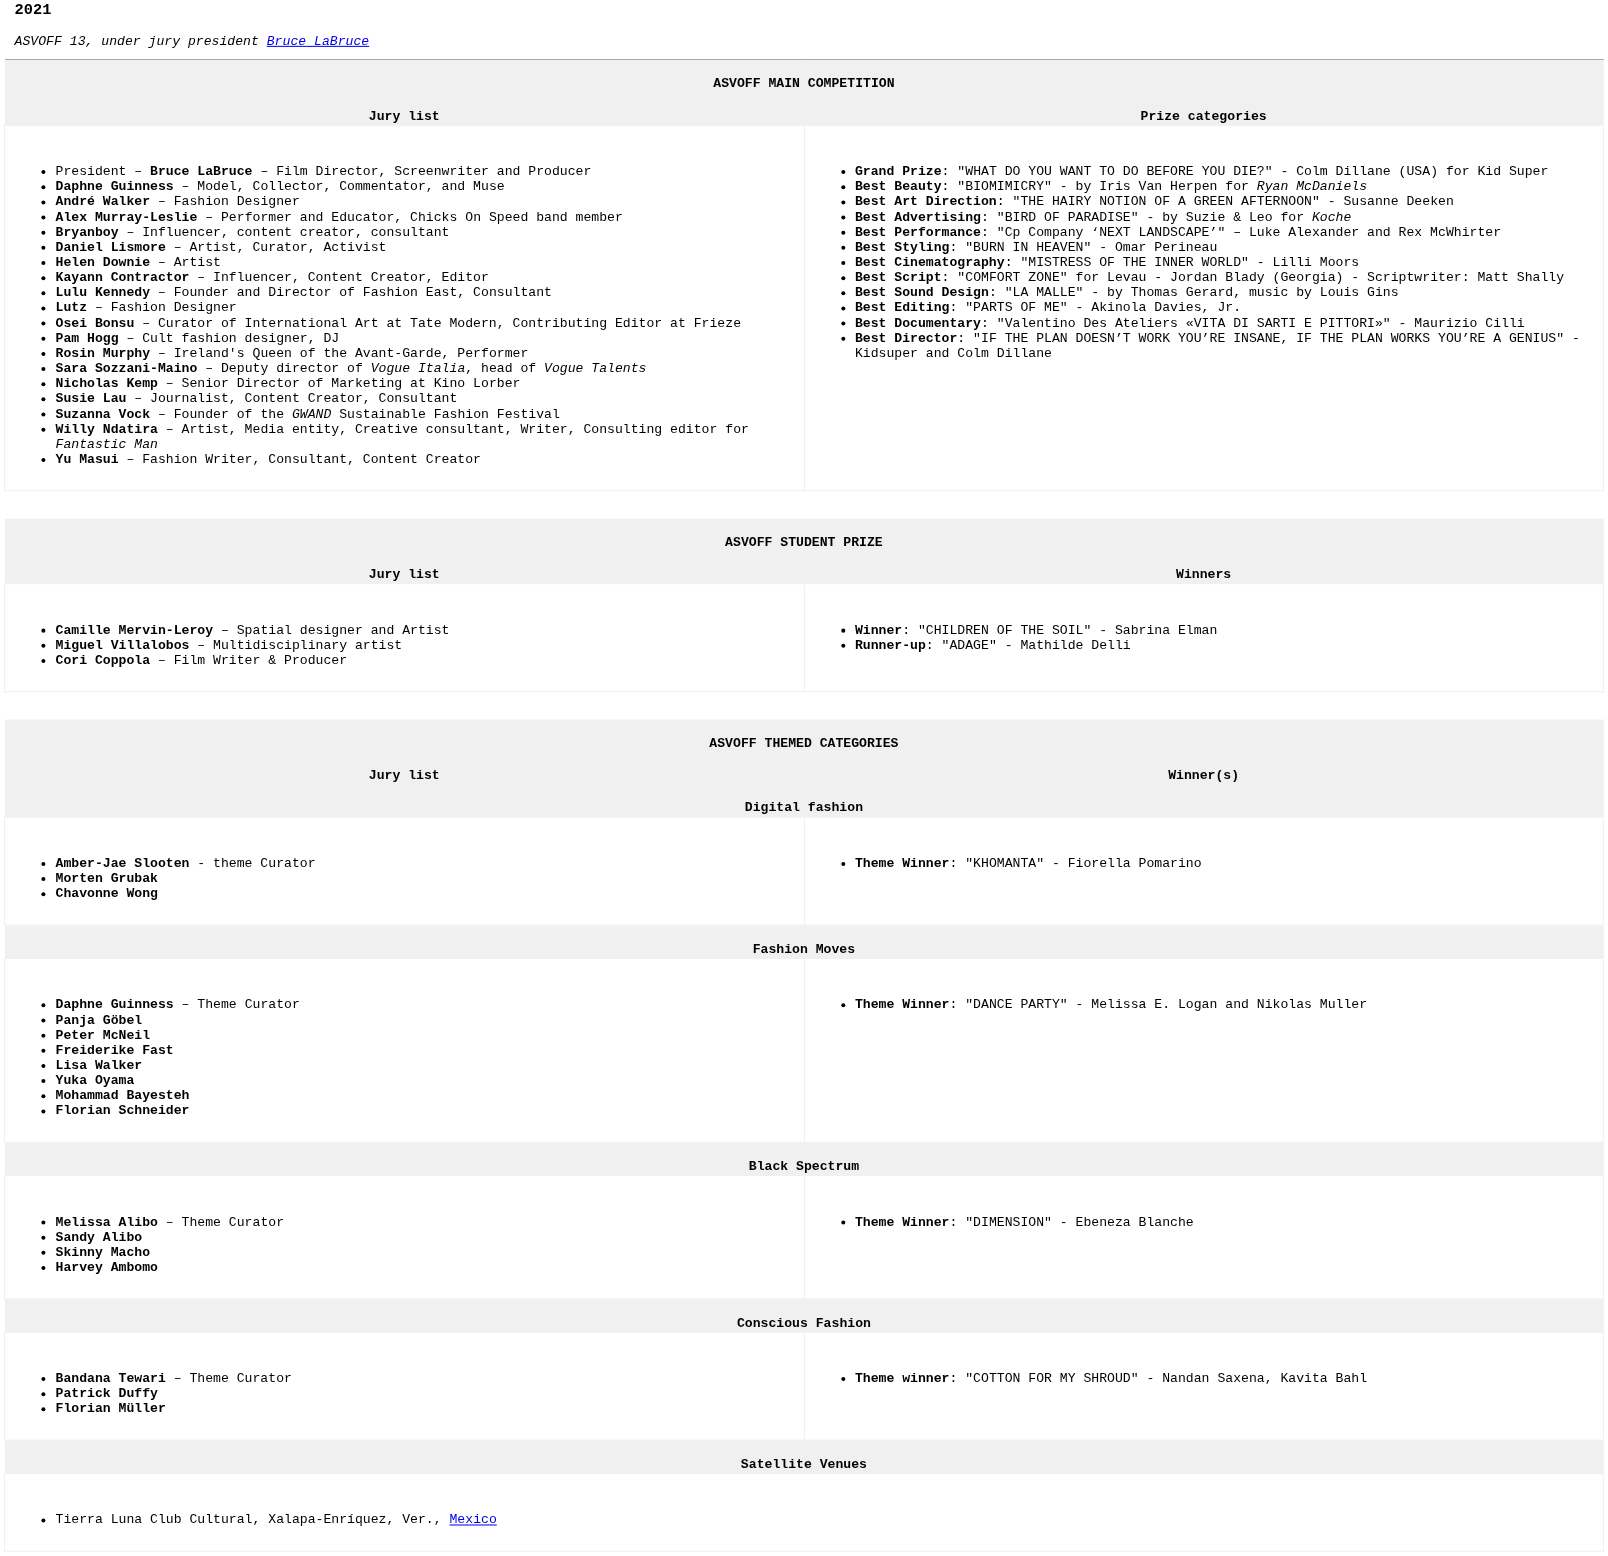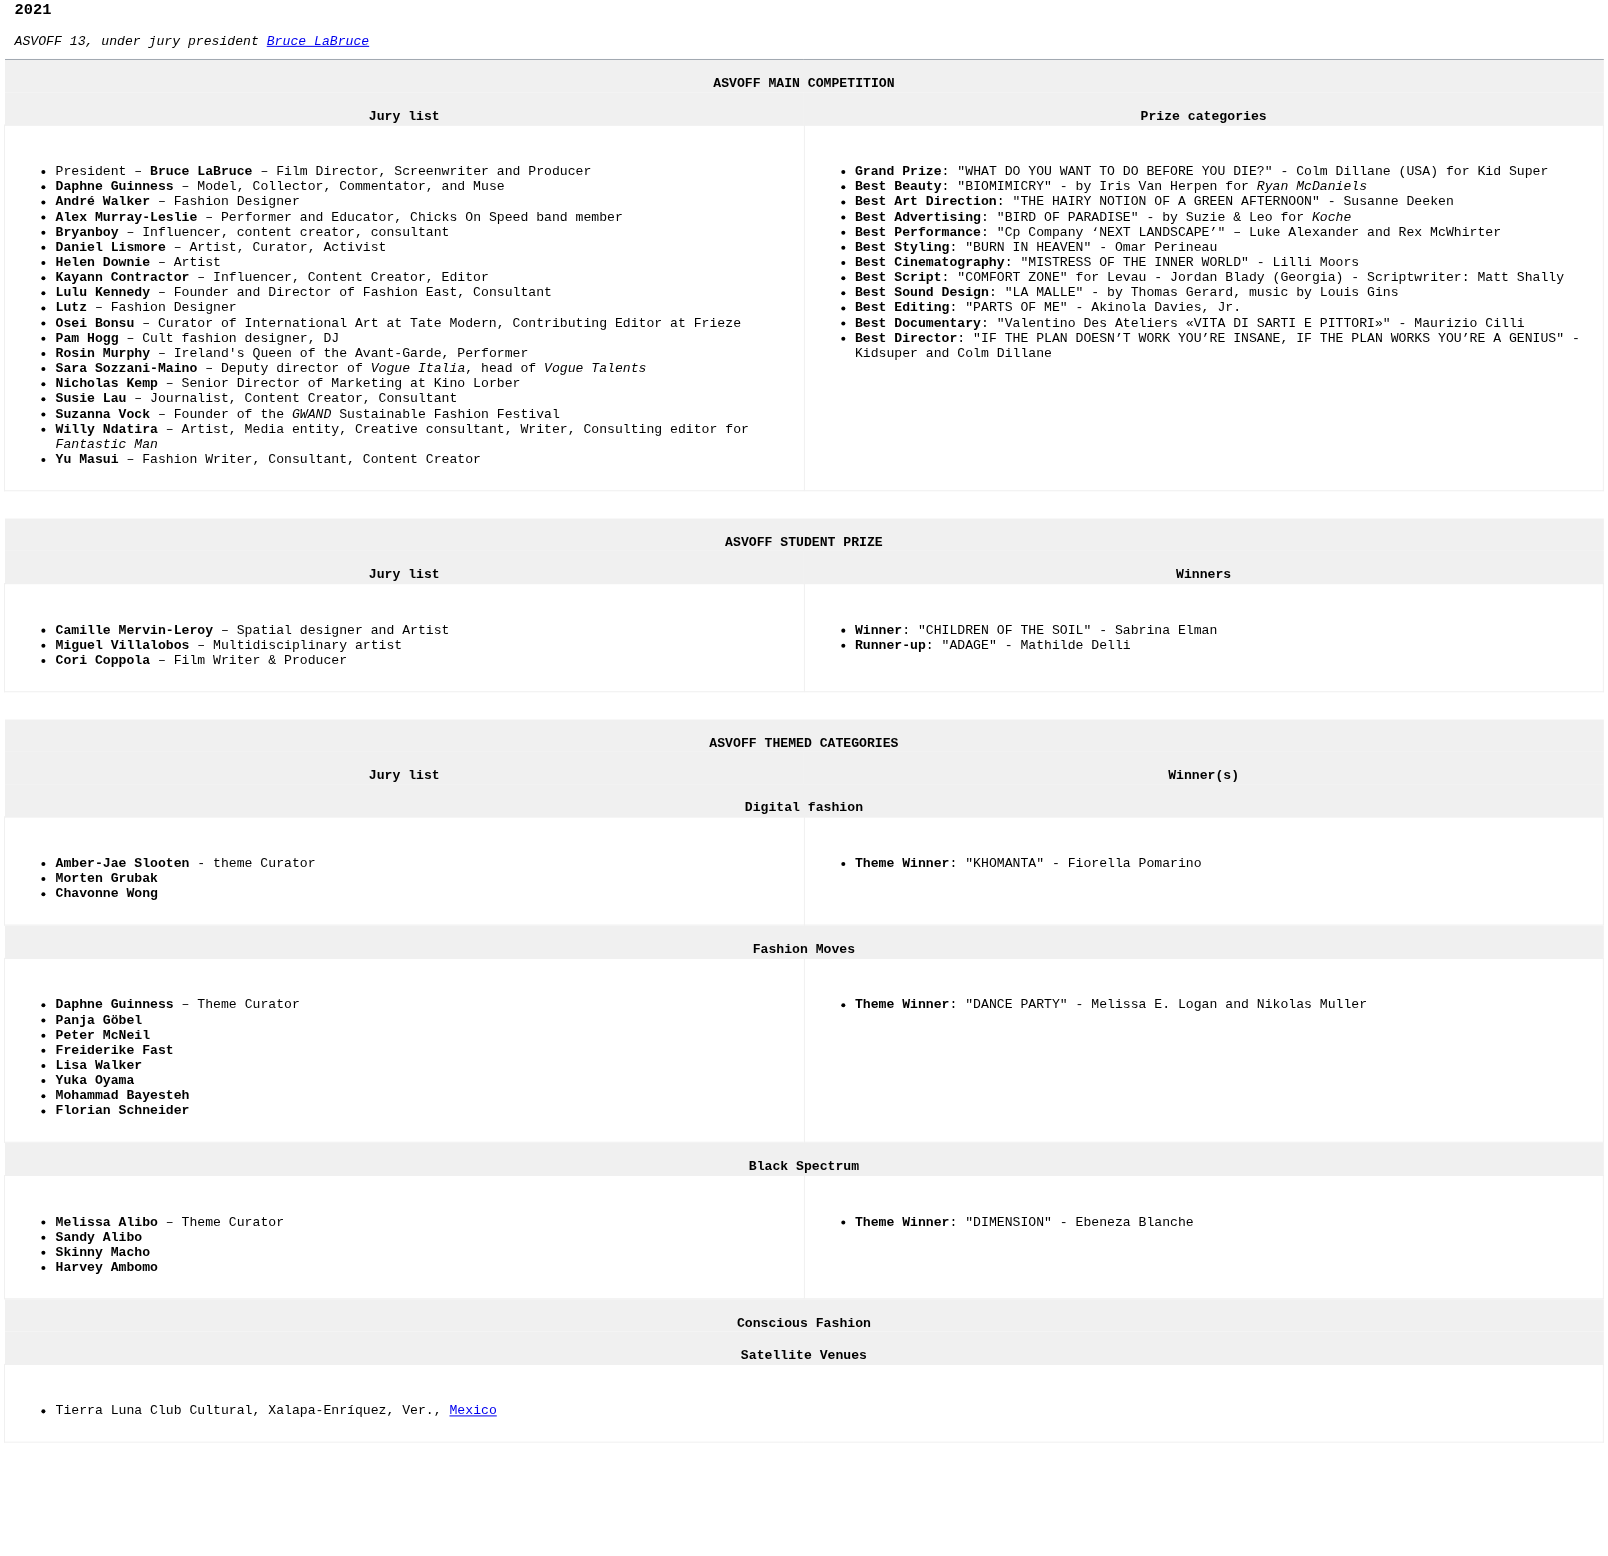- row: (404, 1394)
